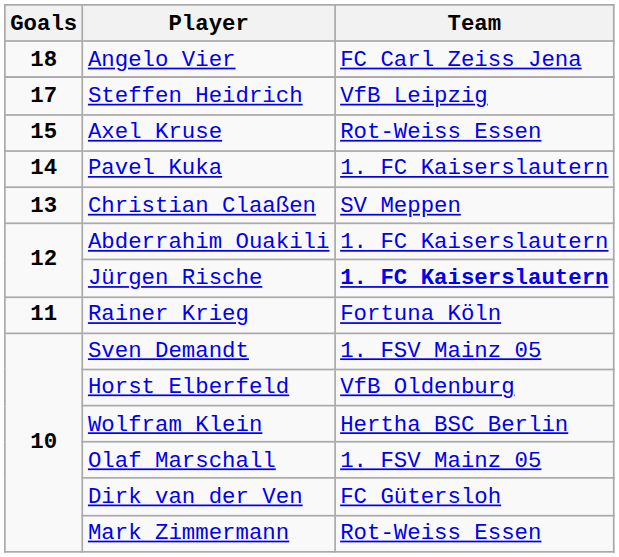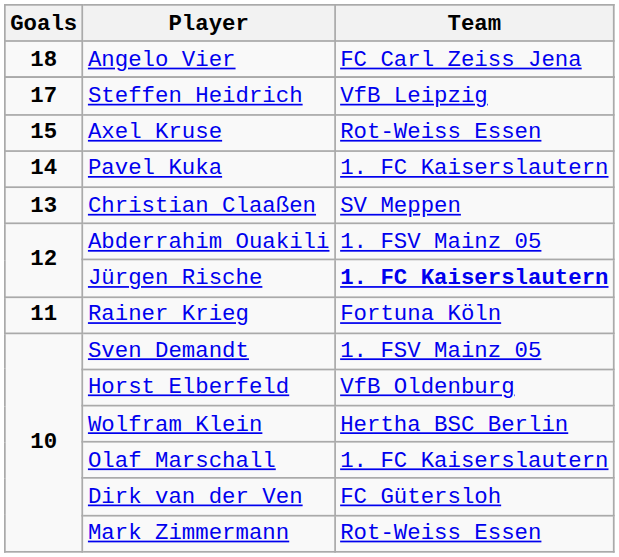(474, 242) 1. FC Kaiserslautern -> (441, 242) 1. FSV Mainz 05
(441, 460) 1. FSV Mainz 05 -> (474, 460) 1. FC Kaiserslautern
